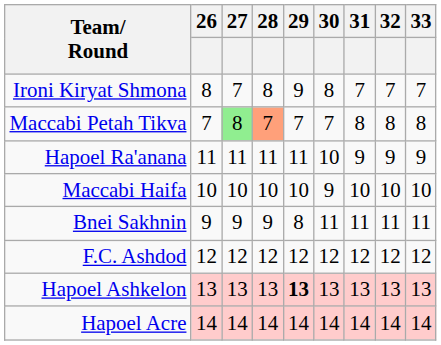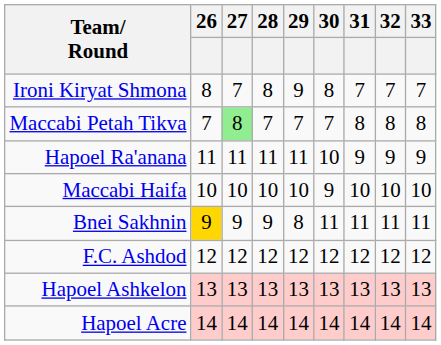(268, 123) lightsalmon background -> (268, 123) no background
(207, 223) no background -> (207, 223) gold background
(298, 289) bold -> (298, 289) normal
